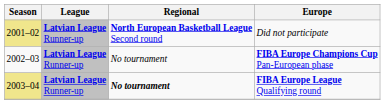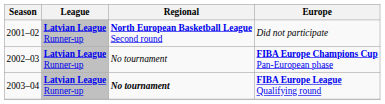(23, 33) khaki background -> (23, 33) no background
(23, 86) khaki background -> (23, 86) no background
